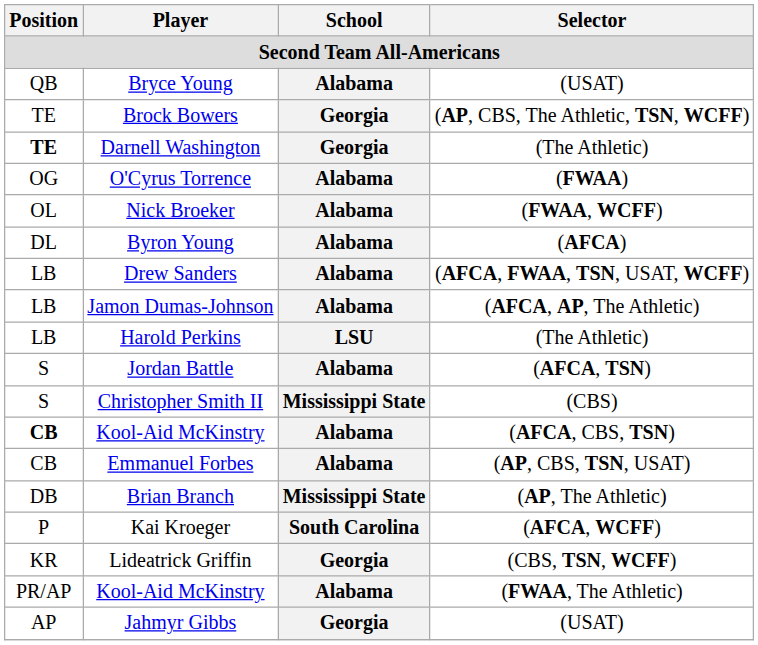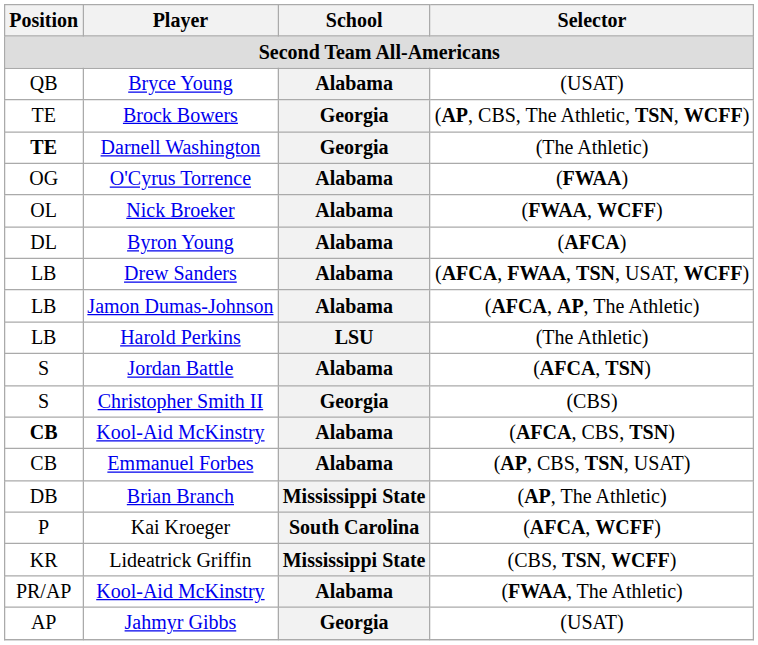(354, 400) Mississippi State -> (354, 400) Georgia
(354, 559) Georgia -> (354, 559) Mississippi State
